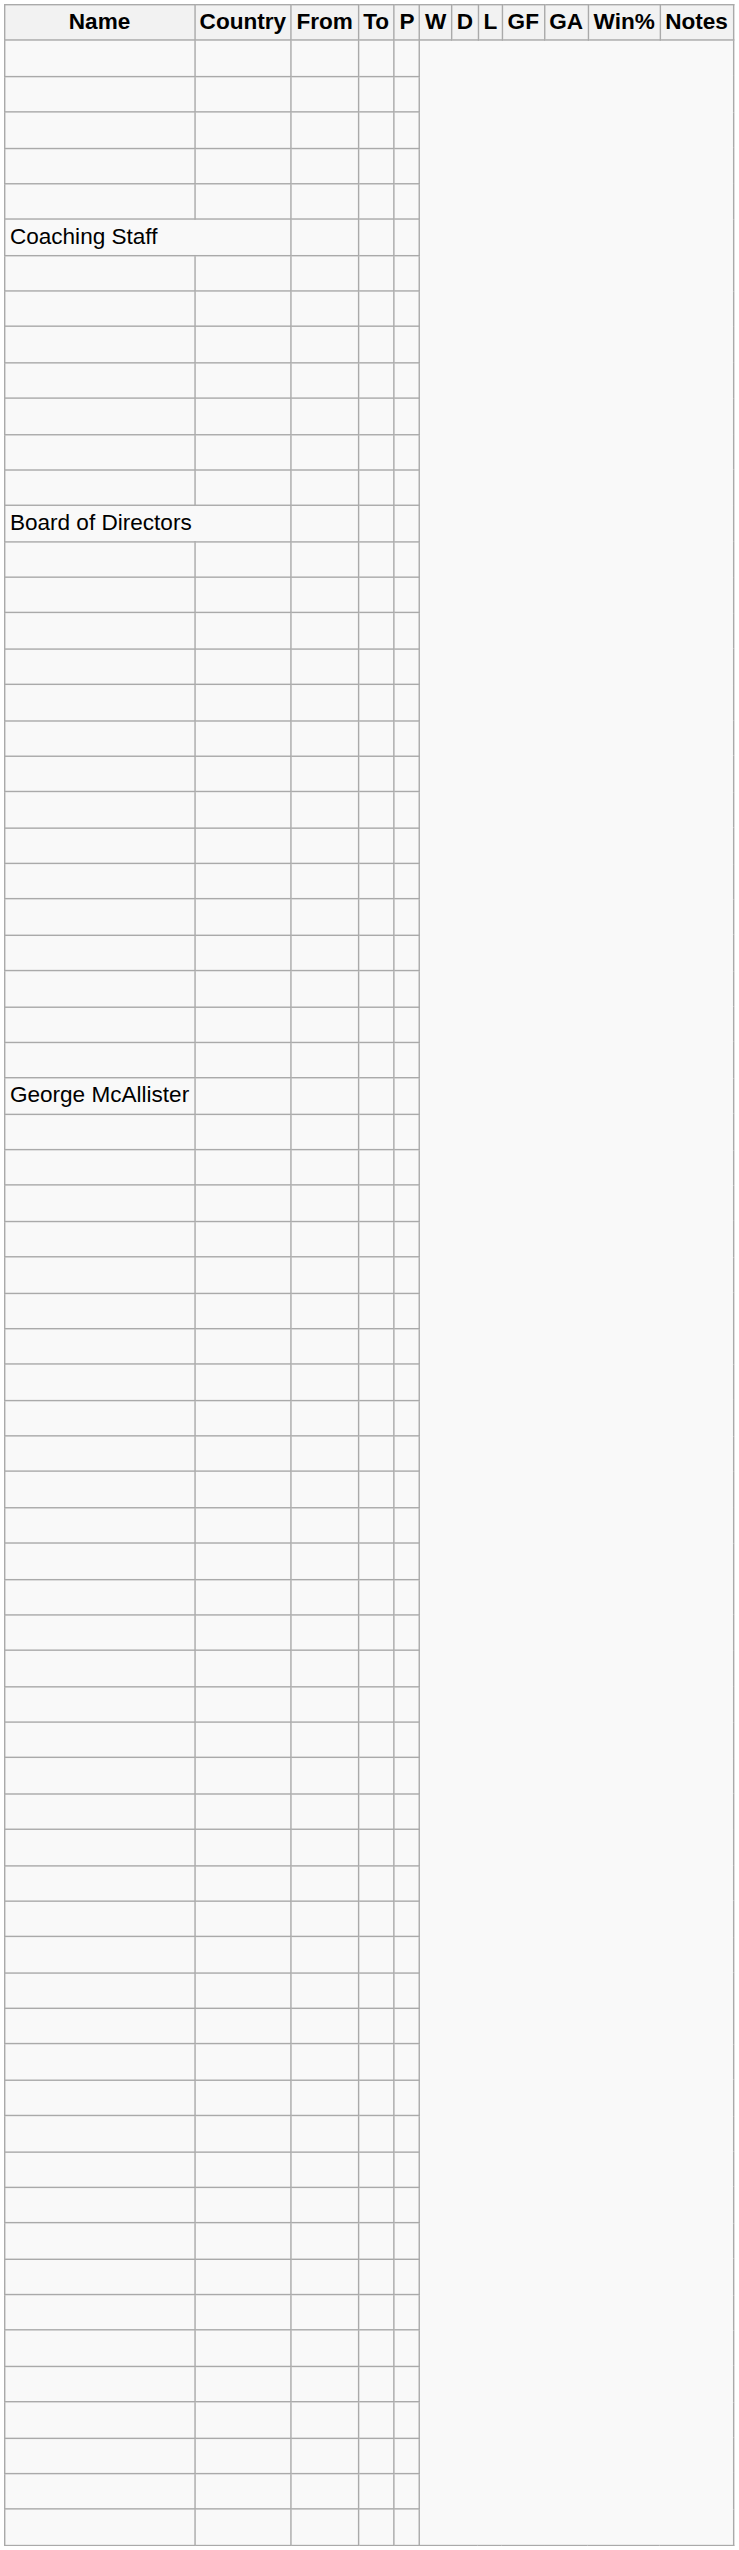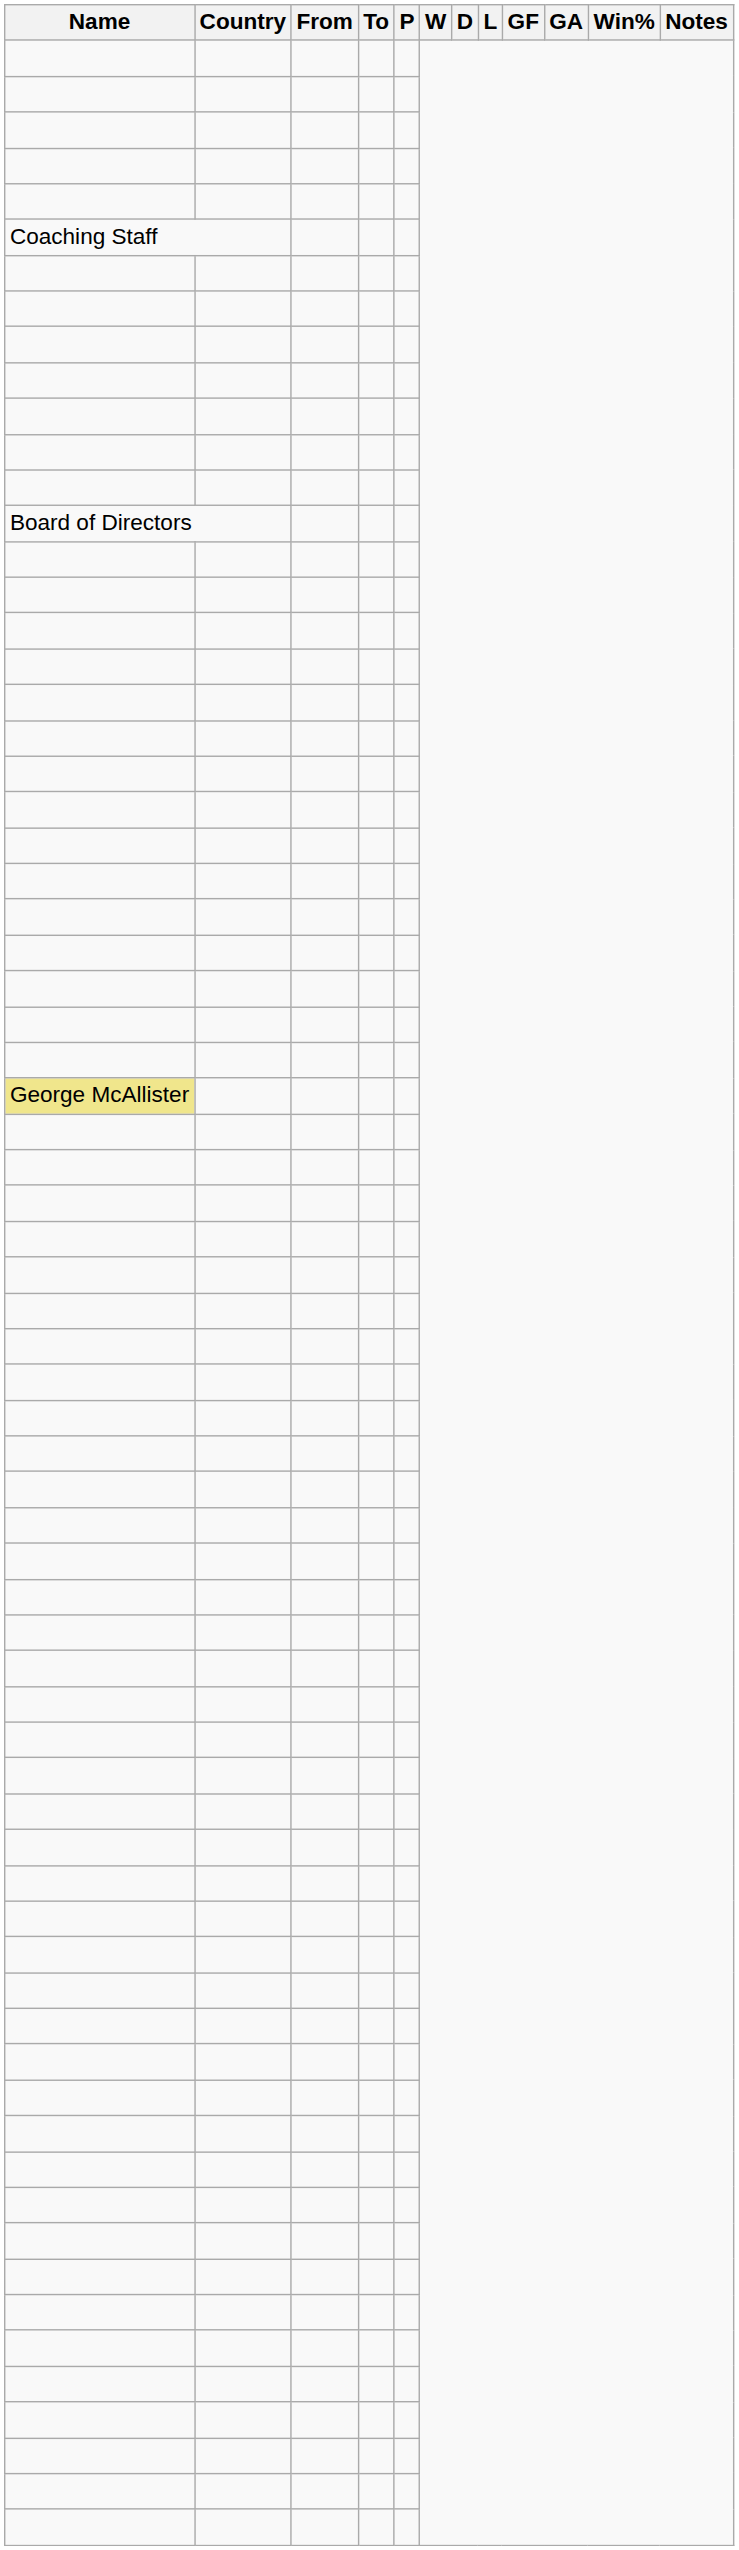(100, 1095) no background -> (100, 1095) khaki background
